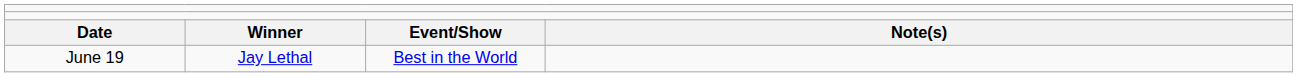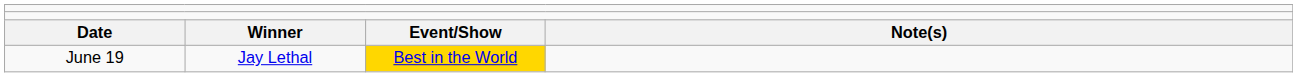(455, 58) no background -> (455, 58) gold background
